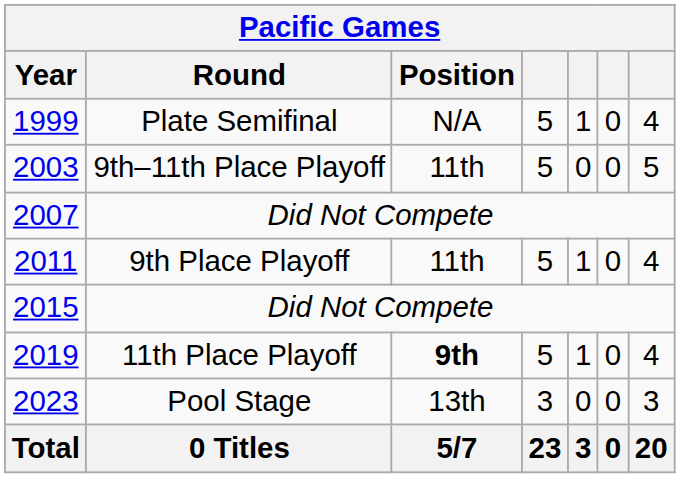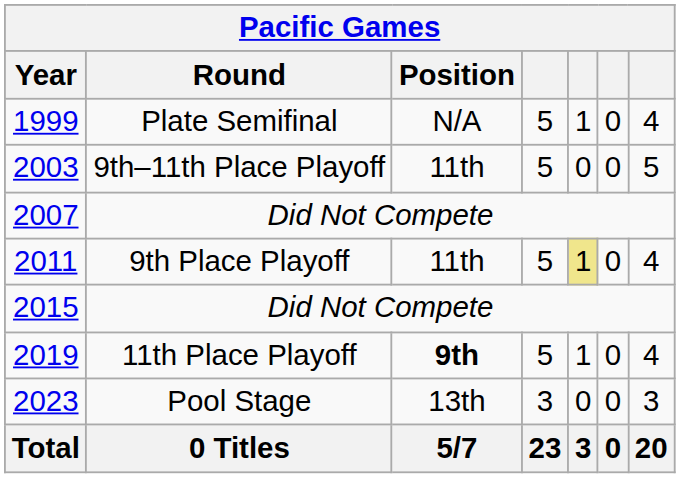(583, 261) no background -> (583, 261) khaki background
